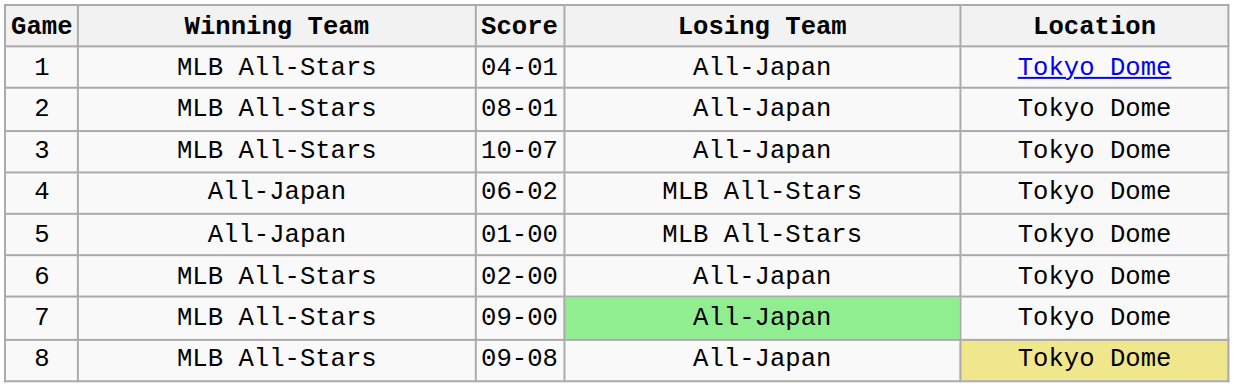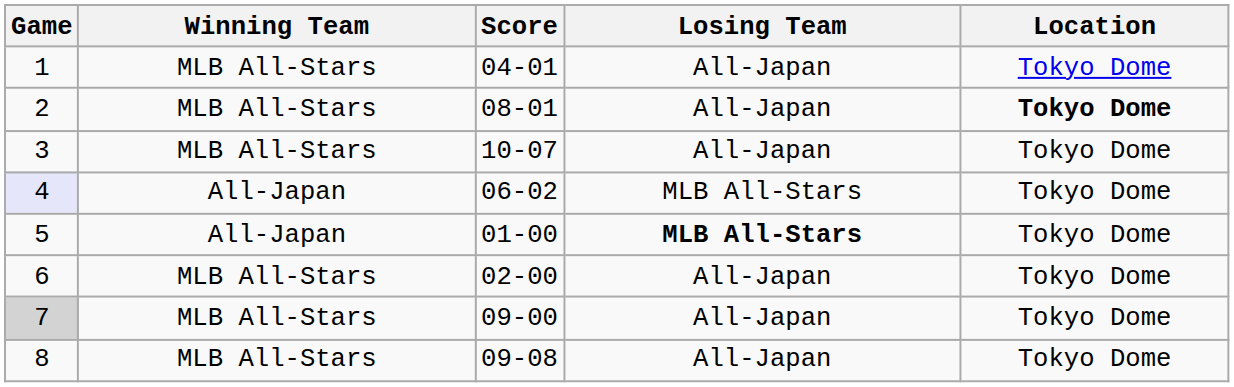(1095, 109) normal -> (1095, 109) bold
(42, 193) no background -> (42, 193) lavender background
(762, 235) normal -> (762, 235) bold
(42, 318) no background -> (42, 318) lightgrey background
(762, 318) lightgreen background -> (762, 318) no background
(1095, 360) khaki background -> (1095, 360) no background
